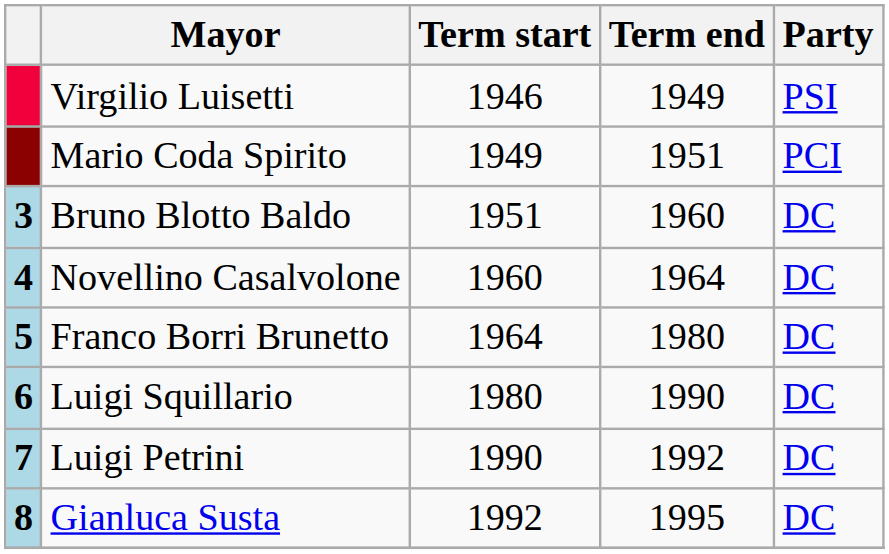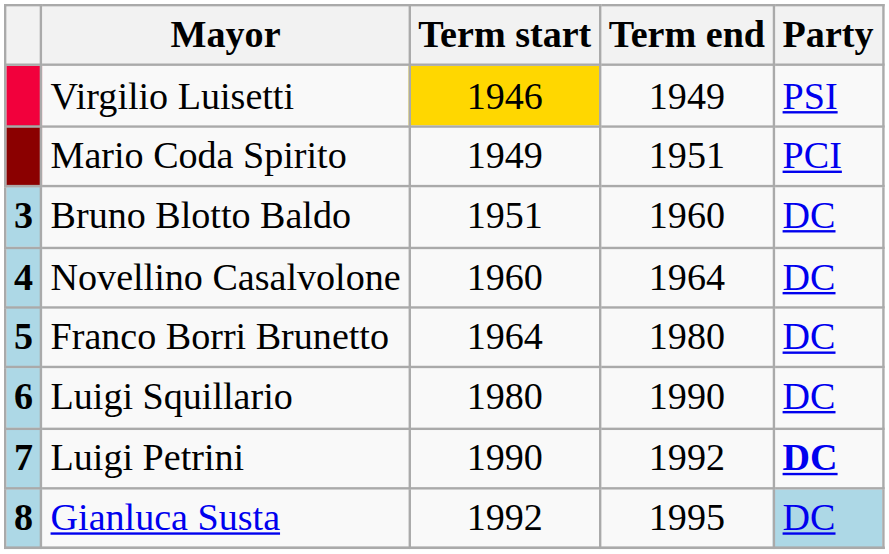(505, 95) no background -> (505, 95) gold background
(809, 457) normal -> (810, 457) bold
(809, 517) no background -> (809, 517) lightblue background
